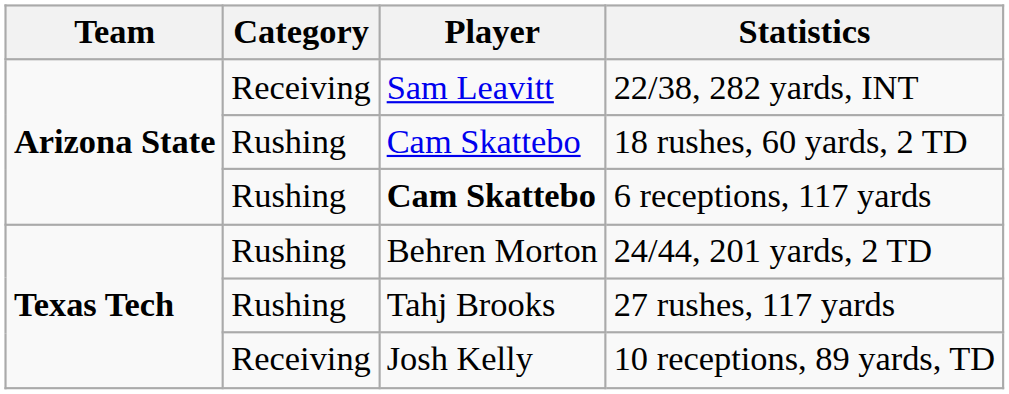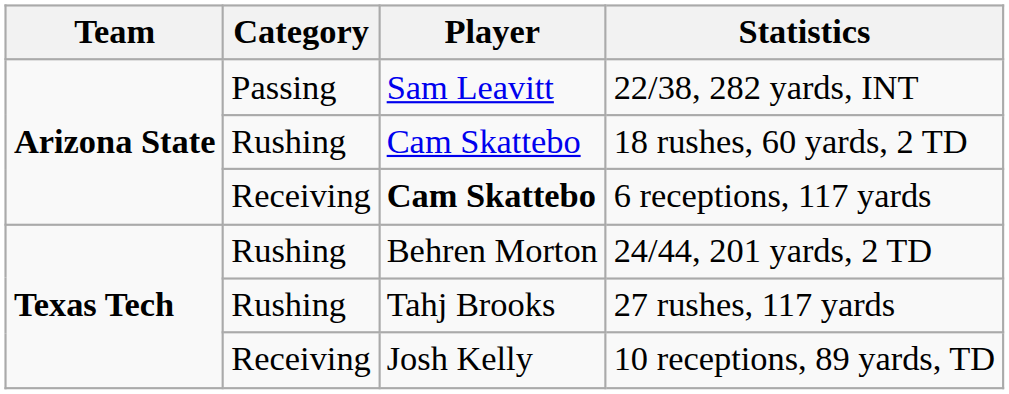(301, 86) Receiving -> (284, 86) Passing
(289, 195) Rushing -> (301, 195) Receiving
